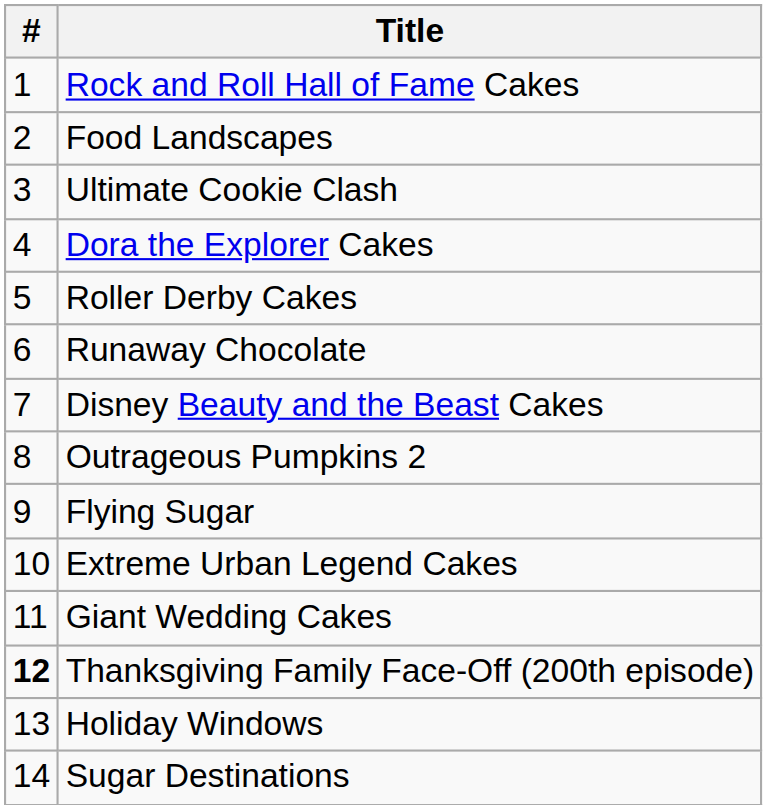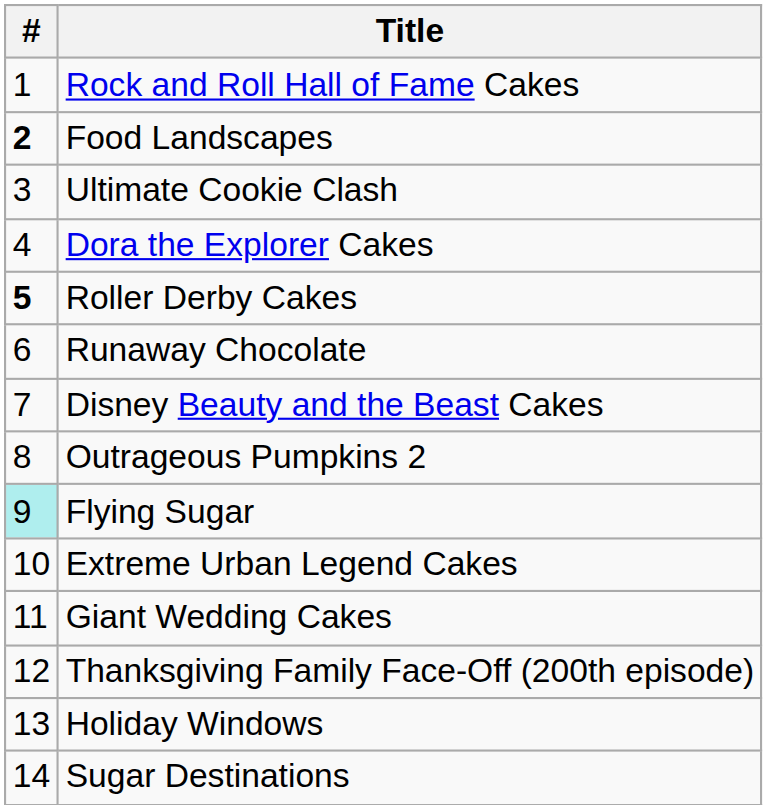(22, 137) normal -> (22, 137) bold
(22, 297) normal -> (22, 297) bold
(22, 510) no background -> (22, 510) paleturquoise background
(31, 670) bold -> (31, 670) normal
